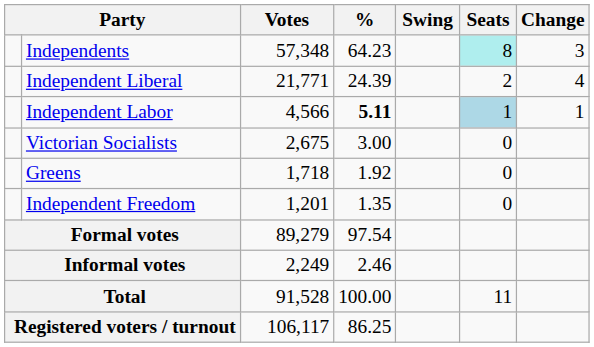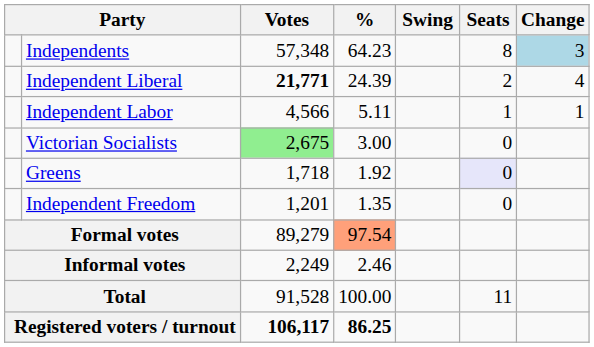(507, 50) paleturquoise background -> (507, 50) no background
(580, 50) no background -> (580, 50) lightblue background
(303, 81) normal -> (303, 81) bold
(375, 111) bold -> (375, 111) normal
(507, 111) lightblue background -> (507, 111) no background
(307, 142) no background -> (307, 142) lightgreen background
(507, 173) no background -> (507, 173) lavender background
(370, 234) no background -> (370, 234) lightsalmon background
(298, 326) normal -> (298, 326) bold
(370, 326) normal -> (370, 326) bold
